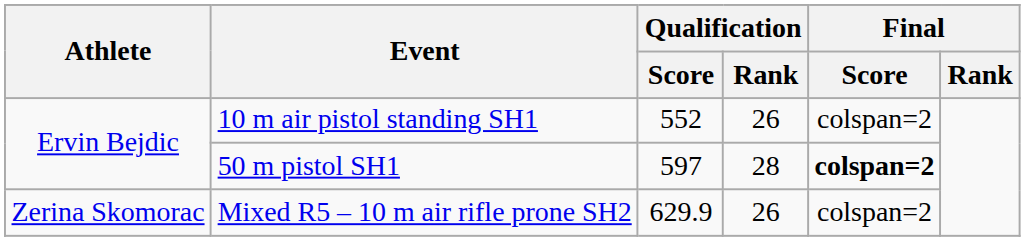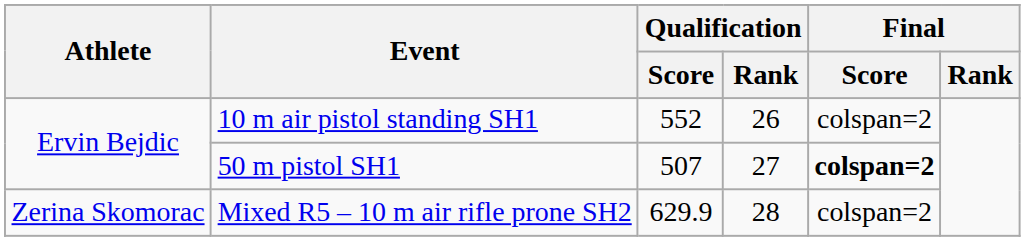(681, 166) 597 -> (681, 166) 507
(766, 166) 28 -> (766, 166) 27
(766, 212) 26 -> (766, 212) 28
